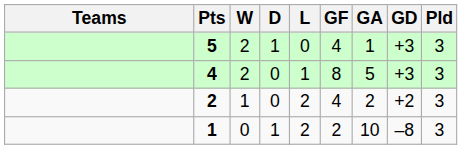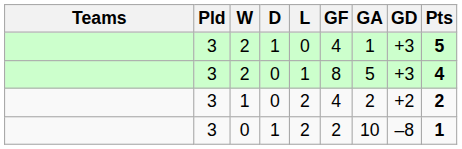columns swapped: (439, 18) <-> (212, 18)
